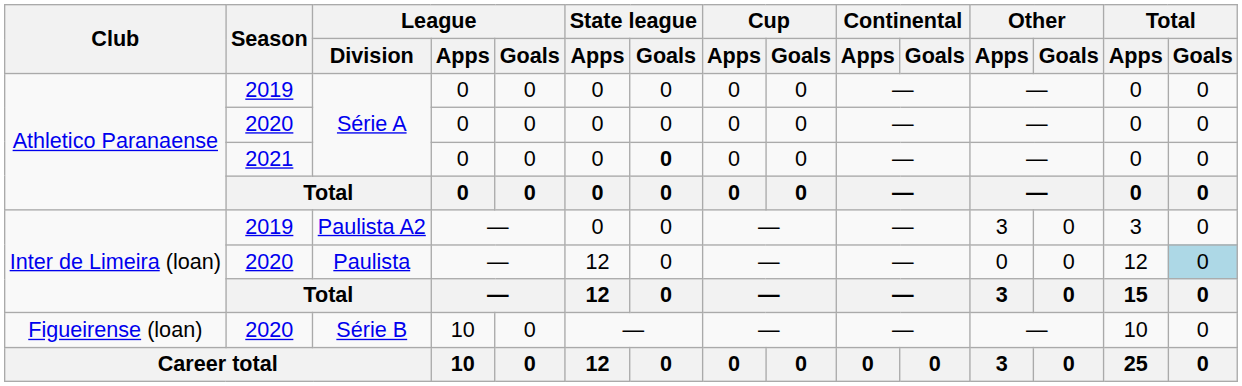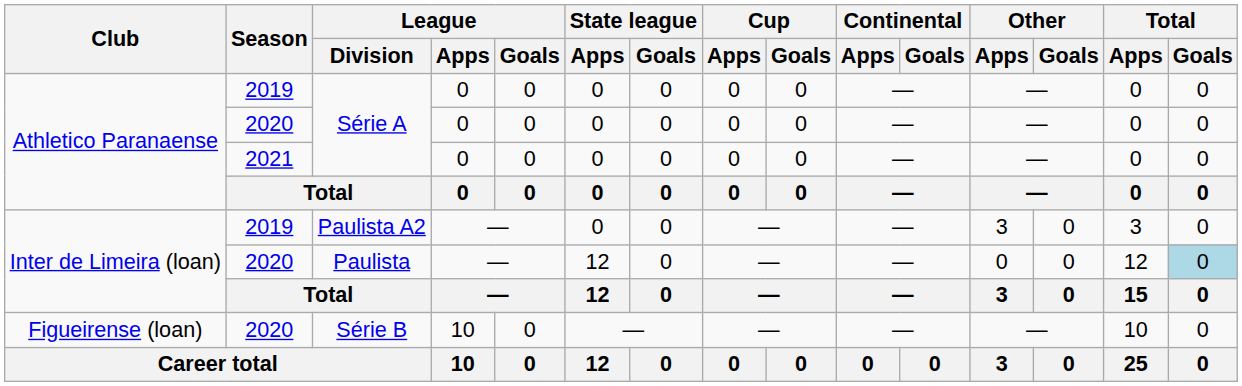(666, 158) bold -> (666, 158) normal
